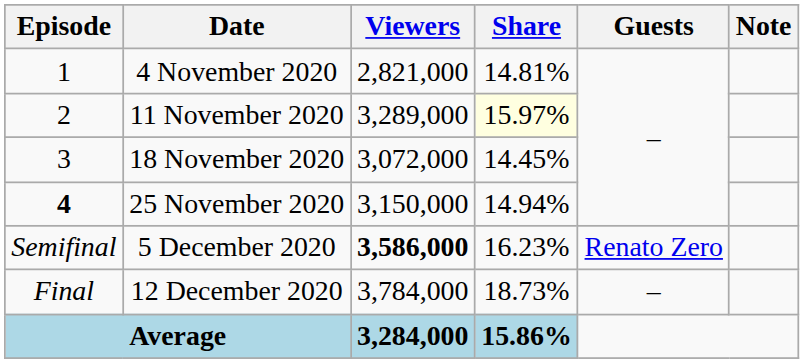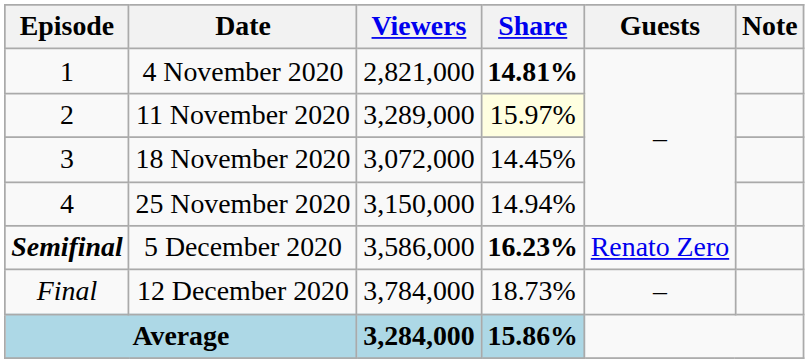(526, 70) normal -> (533, 70) bold
(64, 204) bold -> (67, 204) normal
(64, 247) normal -> (67, 247) bold
(413, 247) bold -> (419, 247) normal
(526, 247) normal -> (533, 247) bold
